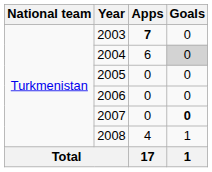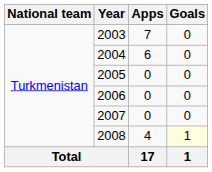(148, 34) bold -> (148, 34) normal
(187, 55) lightgrey background -> (187, 55) no background
(187, 116) bold -> (187, 116) normal
(187, 136) no background -> (187, 136) lightyellow background
